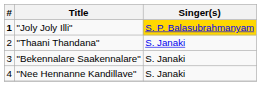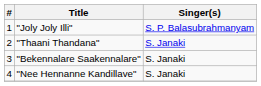(9, 28) bold -> (9, 28) normal
(200, 28) gold background -> (200, 28) no background
